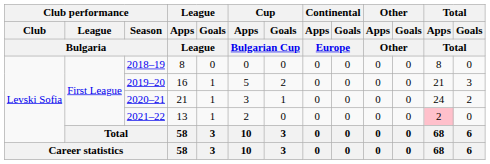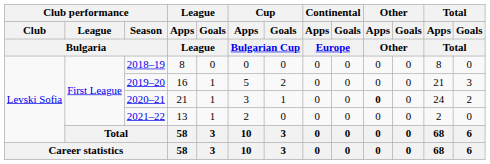(378, 99) normal -> (378, 99) bold
(439, 116) pink background -> (439, 116) no background
